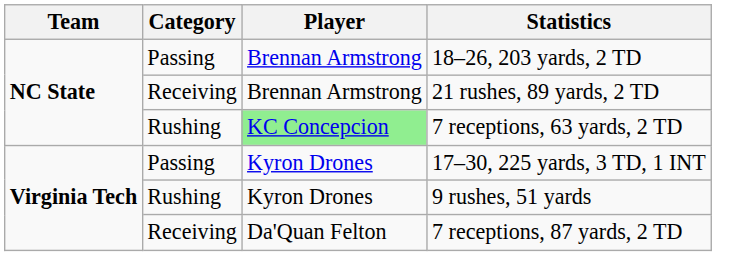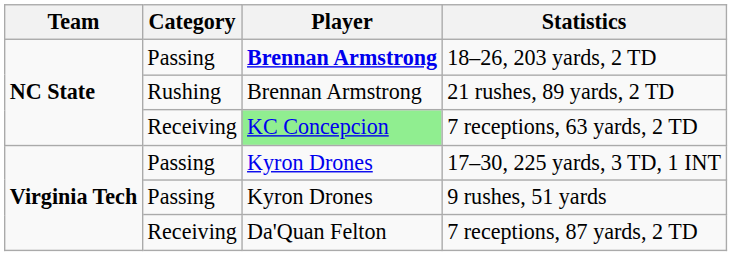(334, 57) normal -> (342, 57) bold
(192, 92) Receiving -> (184, 92) Rushing
(184, 127) Rushing -> (192, 127) Receiving
(184, 197) Rushing -> (181, 197) Passing
